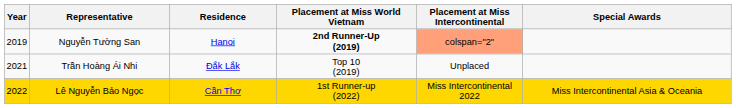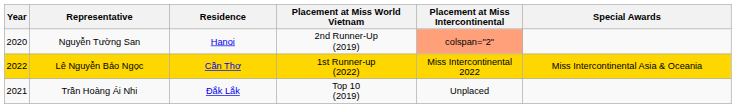(17, 41) 2019 -> (17, 41) 2020
(346, 41) bold -> (346, 41) normal
rows swapped: (99, 66) <-> (99, 91)
